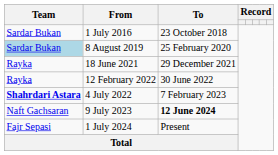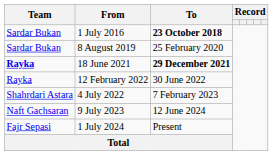(194, 32) normal -> (187, 32) bold
(34, 48) lightblue background -> (34, 48) no background
(19, 64) normal -> (20, 64) bold
(198, 64) normal -> (191, 64) bold
(44, 95) bold -> (40, 95) normal
(188, 111) bold -> (179, 111) normal
